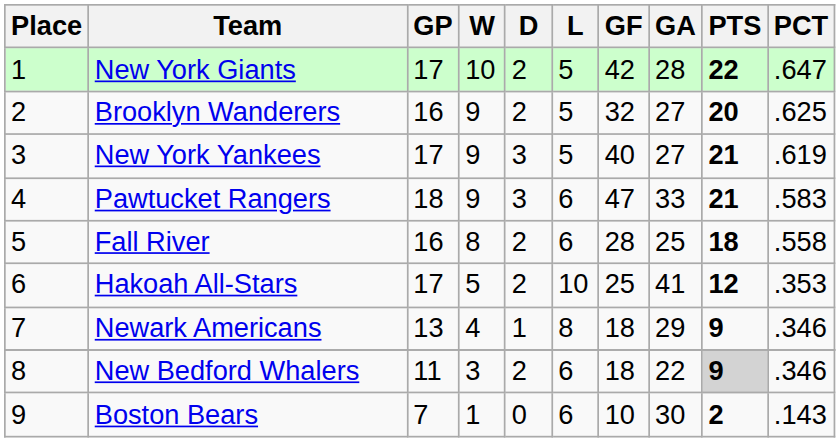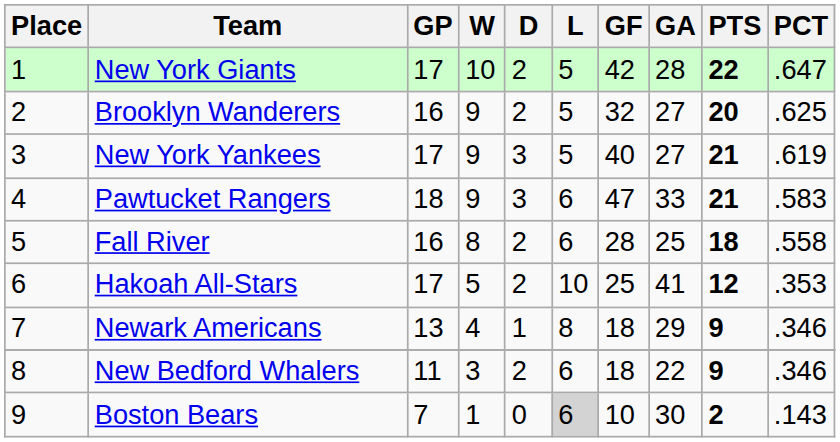(716, 371) lightgrey background -> (716, 371) no background
(566, 414) no background -> (566, 414) lightgrey background
